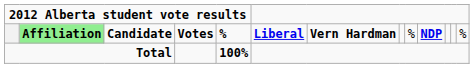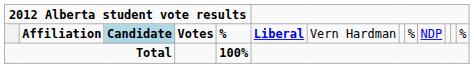(62, 34) lightgreen background -> (62, 34) no background
(140, 34) no background -> (140, 34) lightblue background
(353, 34) bold -> (353, 34) normal
(431, 34) bold -> (431, 34) normal
